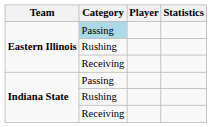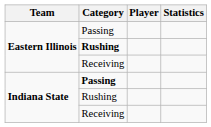(98, 30) lightblue background -> (98, 30) no background
(99, 46) normal -> (100, 46) bold
(98, 80) normal -> (99, 80) bold
